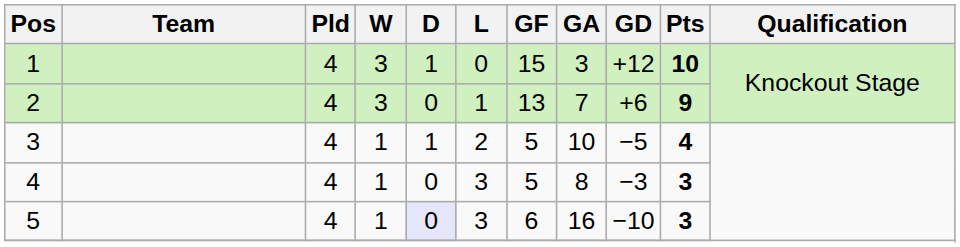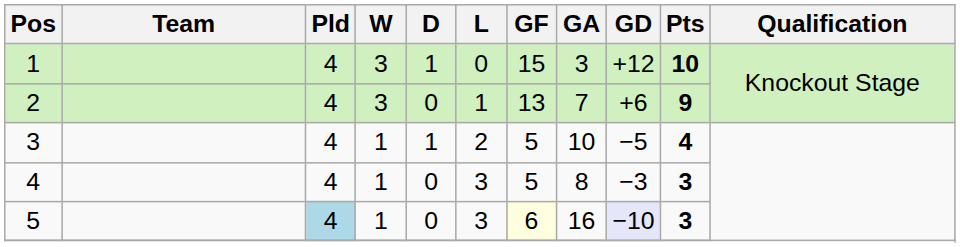(331, 220) no background -> (331, 220) lightblue background
(431, 220) lavender background -> (431, 220) no background
(531, 220) no background -> (531, 220) lightyellow background
(633, 220) no background -> (633, 220) lavender background
